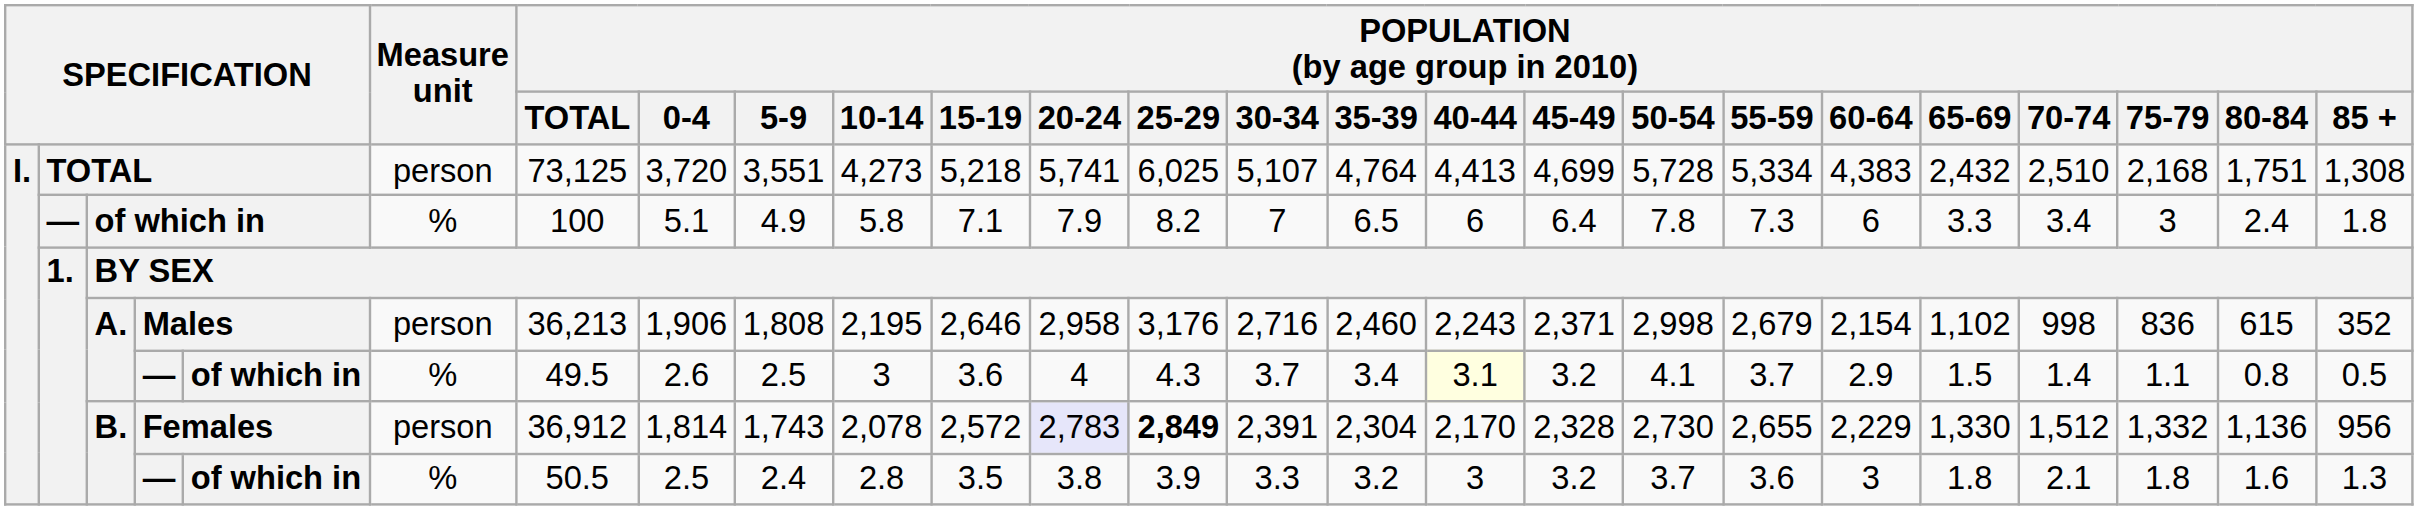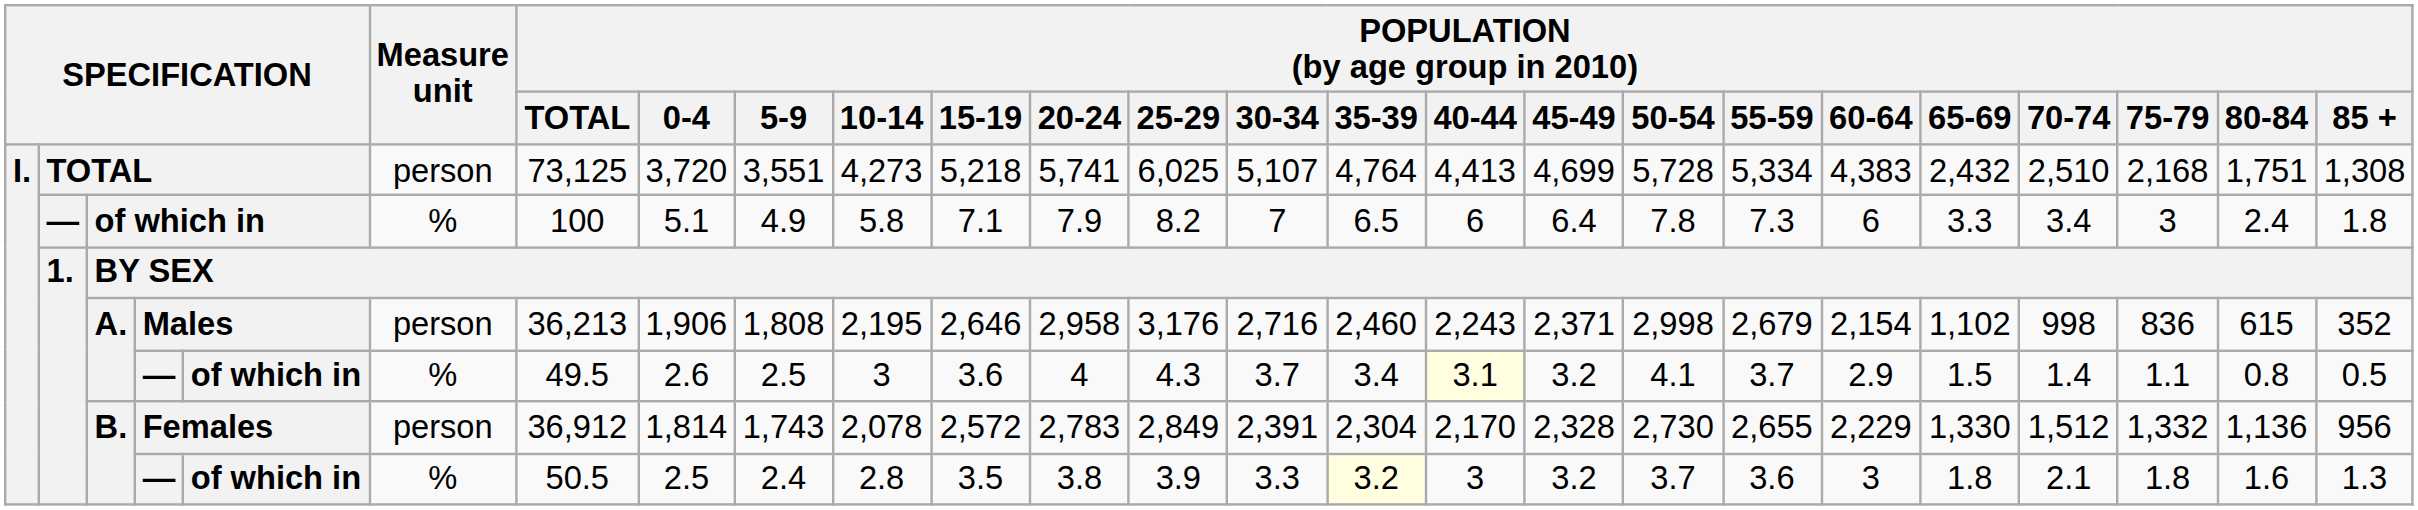(1079, 427) lavender background -> (1079, 427) no background
(1178, 427) bold -> (1178, 427) normal
(1376, 478) no background -> (1376, 478) lightyellow background
